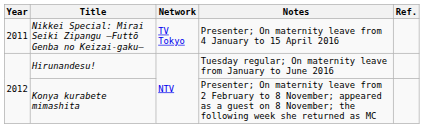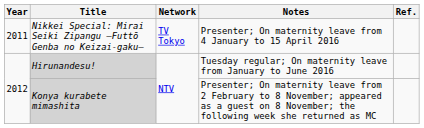(64, 66) no background -> (64, 66) lightgrey background
(69, 101) no background -> (69, 101) lightgrey background
